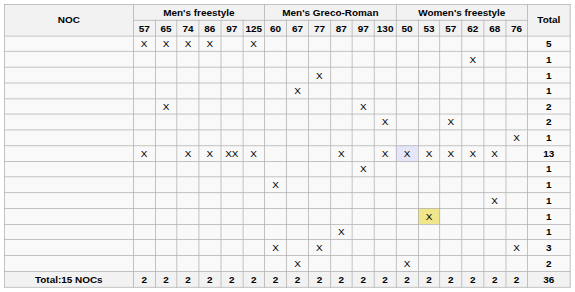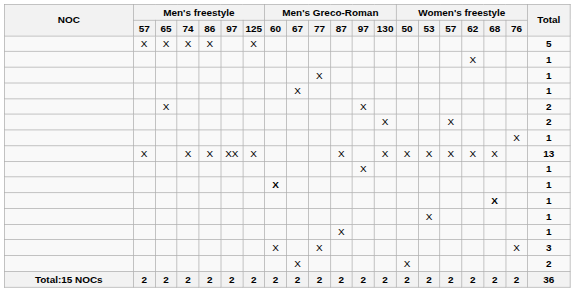(407, 154) lavender background -> (407, 154) no background
(276, 185) normal -> (276, 185) bold
(495, 201) normal -> (495, 201) bold
(429, 217) khaki background -> (429, 217) no background
